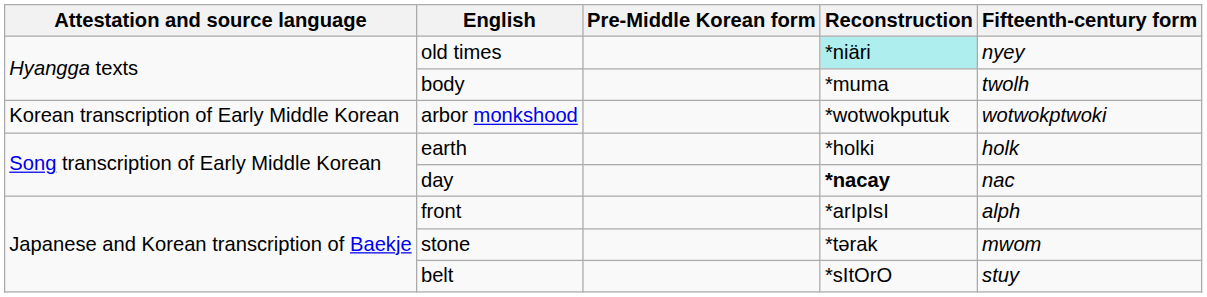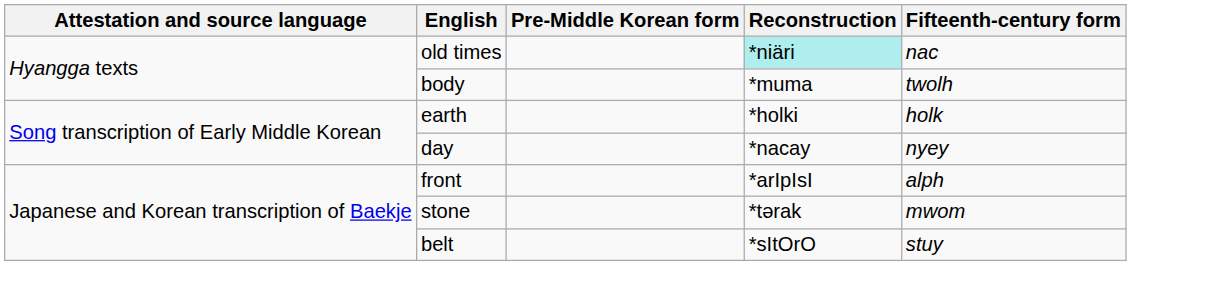(1003, 52) nyey -> (922, 52) nac
- row: (499, 116)
(857, 180) bold -> (780, 148) normal
(998, 180) nac -> (927, 148) nyey
